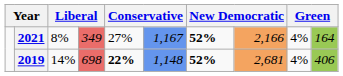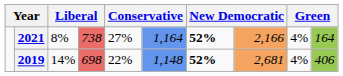(92, 38) 349 -> (92, 38) 738
(168, 38) 1,167 -> (168, 38) 1,164
(121, 60) bold -> (120, 60) normal
